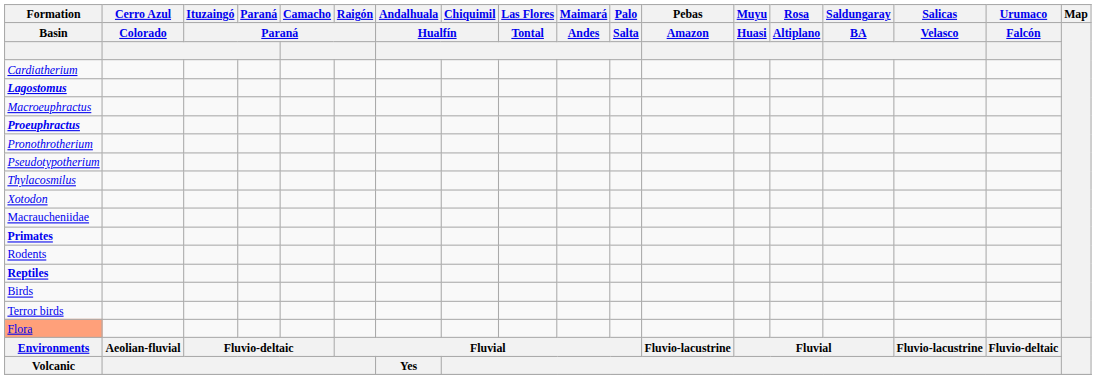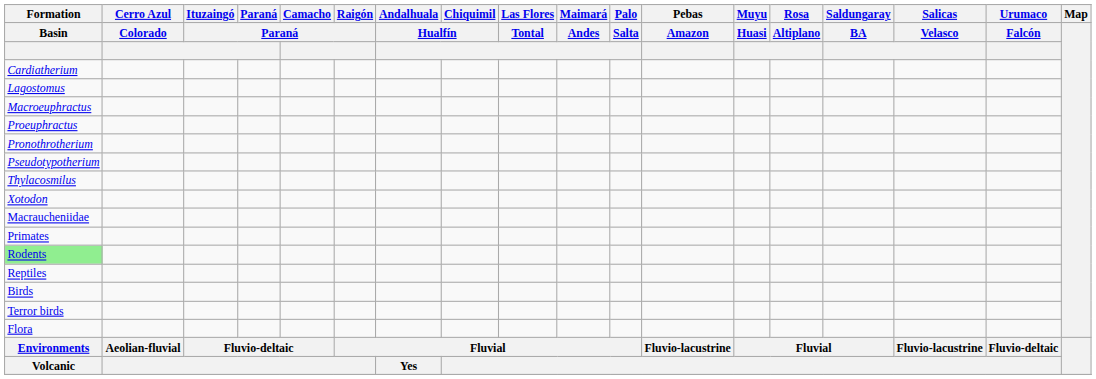(37, 88) bold -> (36, 88) normal
(44, 125) bold -> (42, 125) normal
(30, 236) bold -> (28, 236) normal
(27, 255) no background -> (27, 255) lightgreen background
(28, 273) bold -> (27, 273) normal
(20, 329) lightsalmon background -> (20, 329) no background
